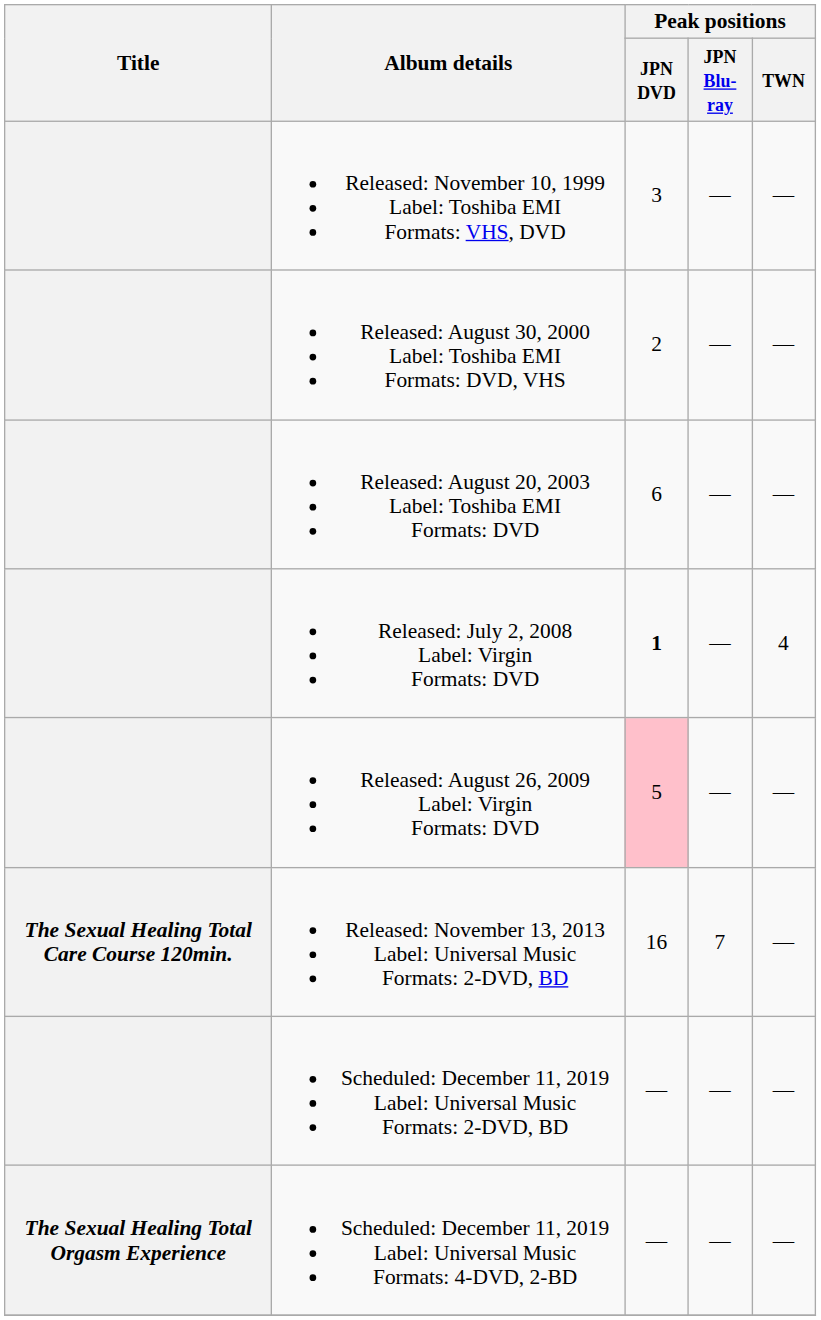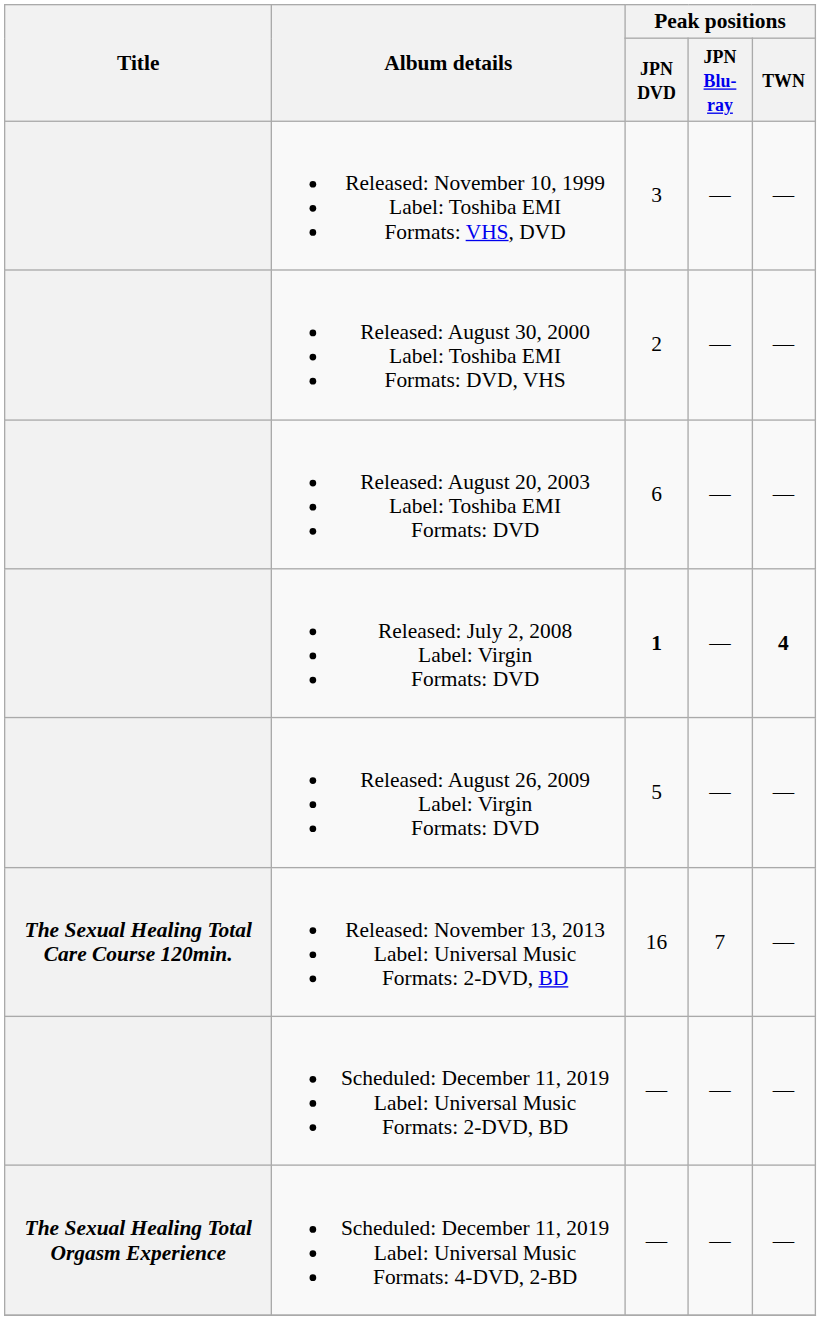(783, 643) normal -> (783, 643) bold
(656, 792) pink background -> (656, 792) no background
